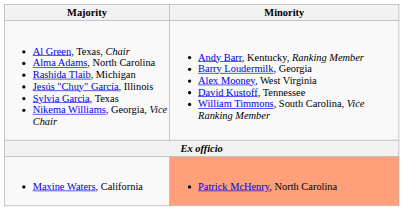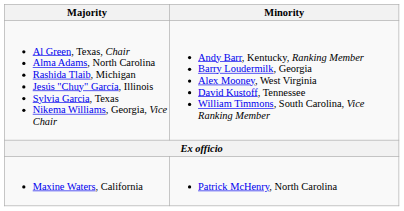(284, 187) lightsalmon background -> (284, 187) no background
